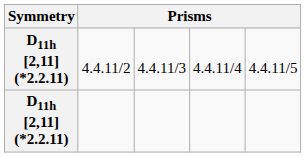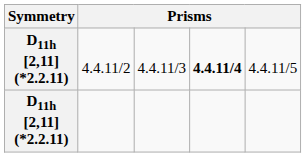(217, 67) normal -> (217, 67) bold
